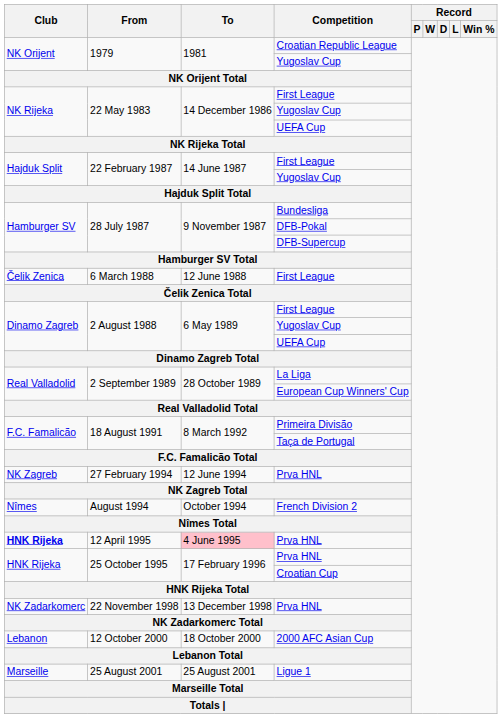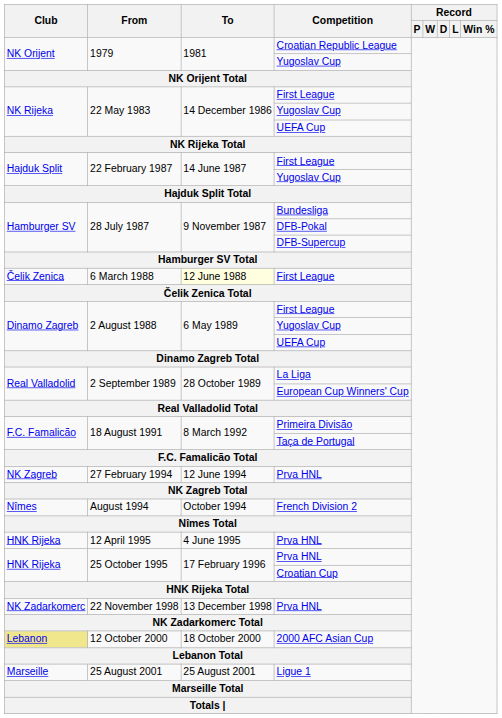(215, 276) no background -> (215, 276) lightyellow background
(35, 540) bold -> (34, 540) normal
(212, 540) pink background -> (212, 540) no background
(27, 639) no background -> (27, 639) khaki background
